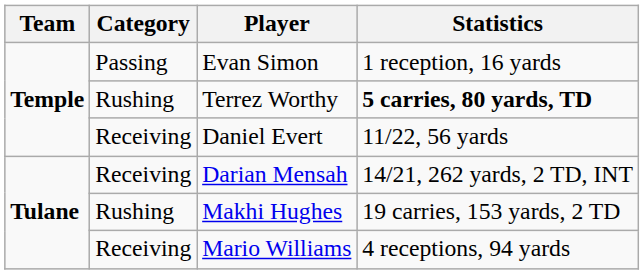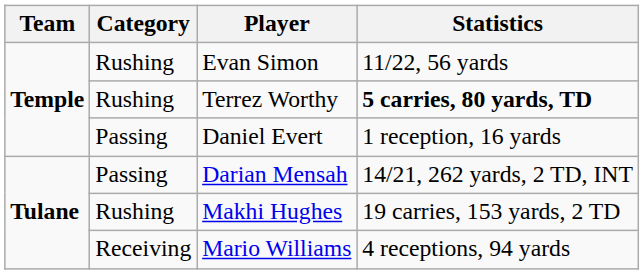(131, 61) Passing -> (135, 61) Rushing
(462, 61) 1 reception, 16 yards -> (435, 61) 11/22, 56 yards
(143, 136) Receiving -> (131, 136) Passing
(435, 136) 11/22, 56 yards -> (462, 136) 1 reception, 16 yards
(143, 174) Receiving -> (131, 174) Passing
